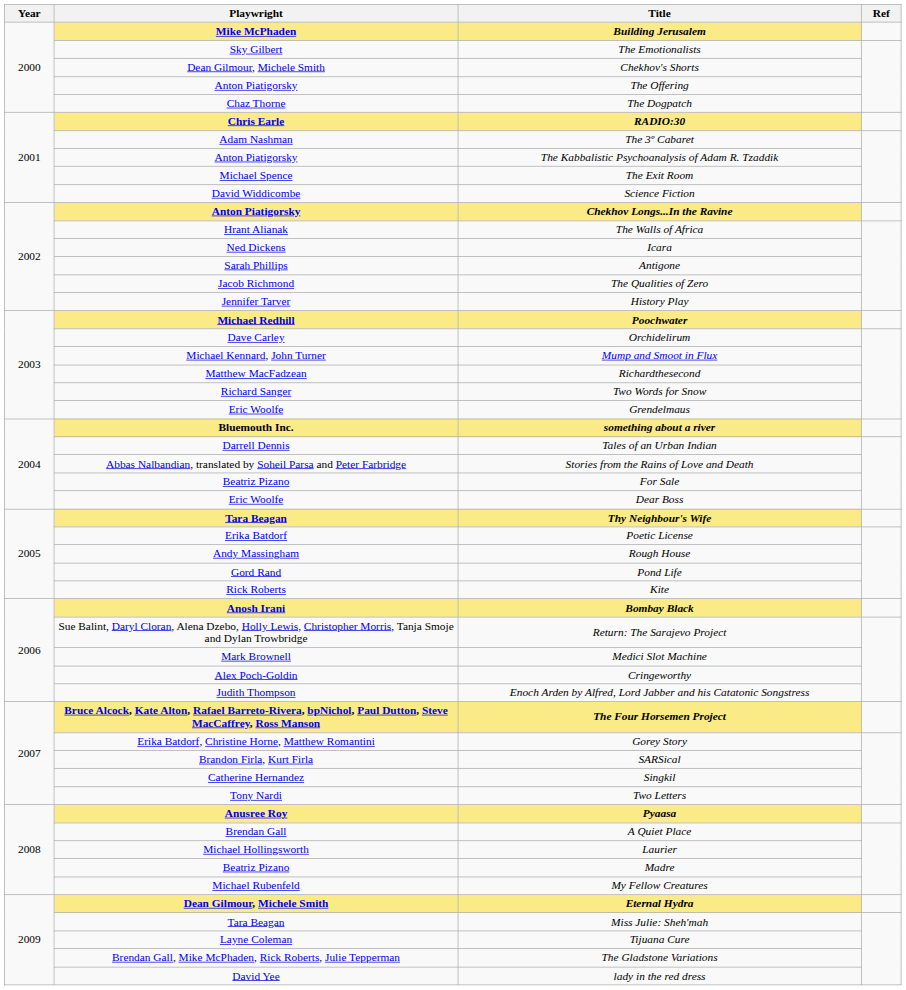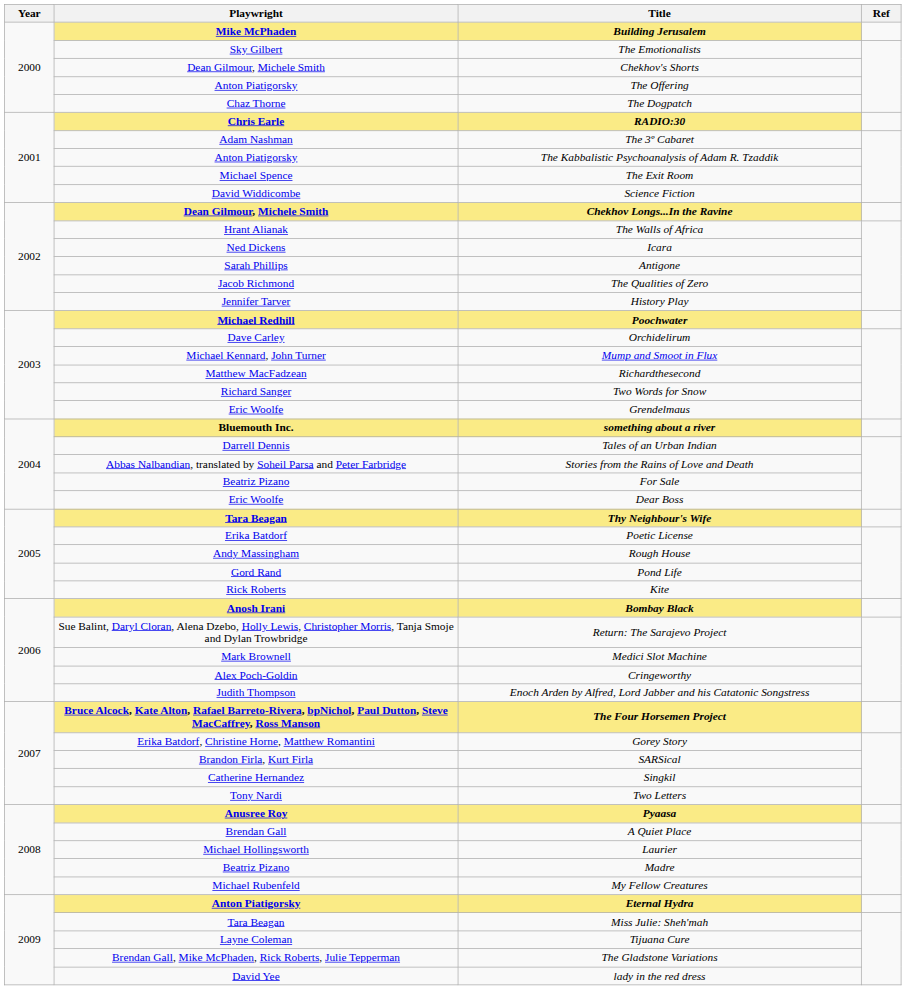(256, 211) Anton Piatigorsky -> (256, 211) Dean Gilmour, Michele Smith
(256, 903) Dean Gilmour, Michele Smith -> (256, 903) Anton Piatigorsky
